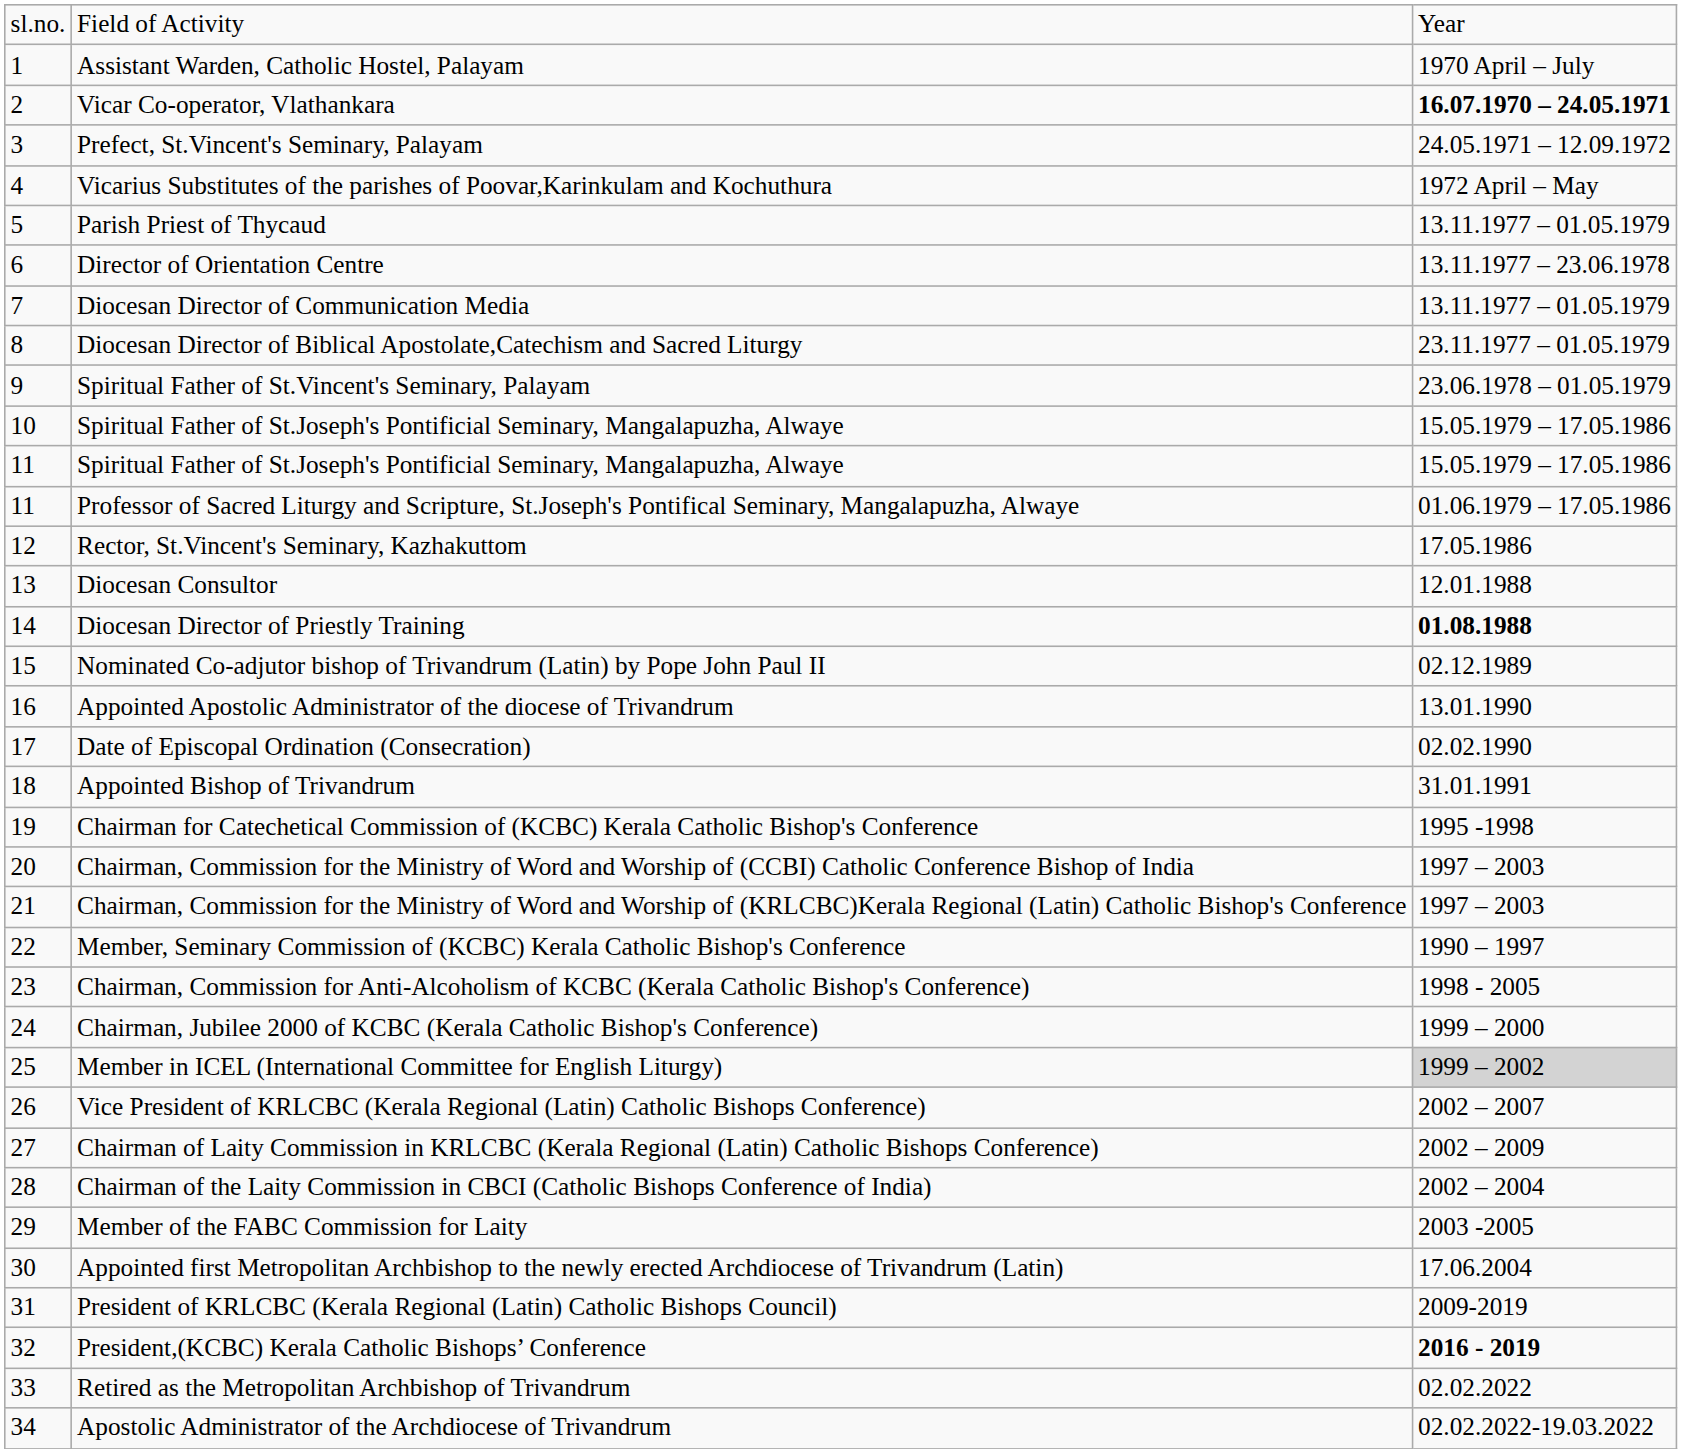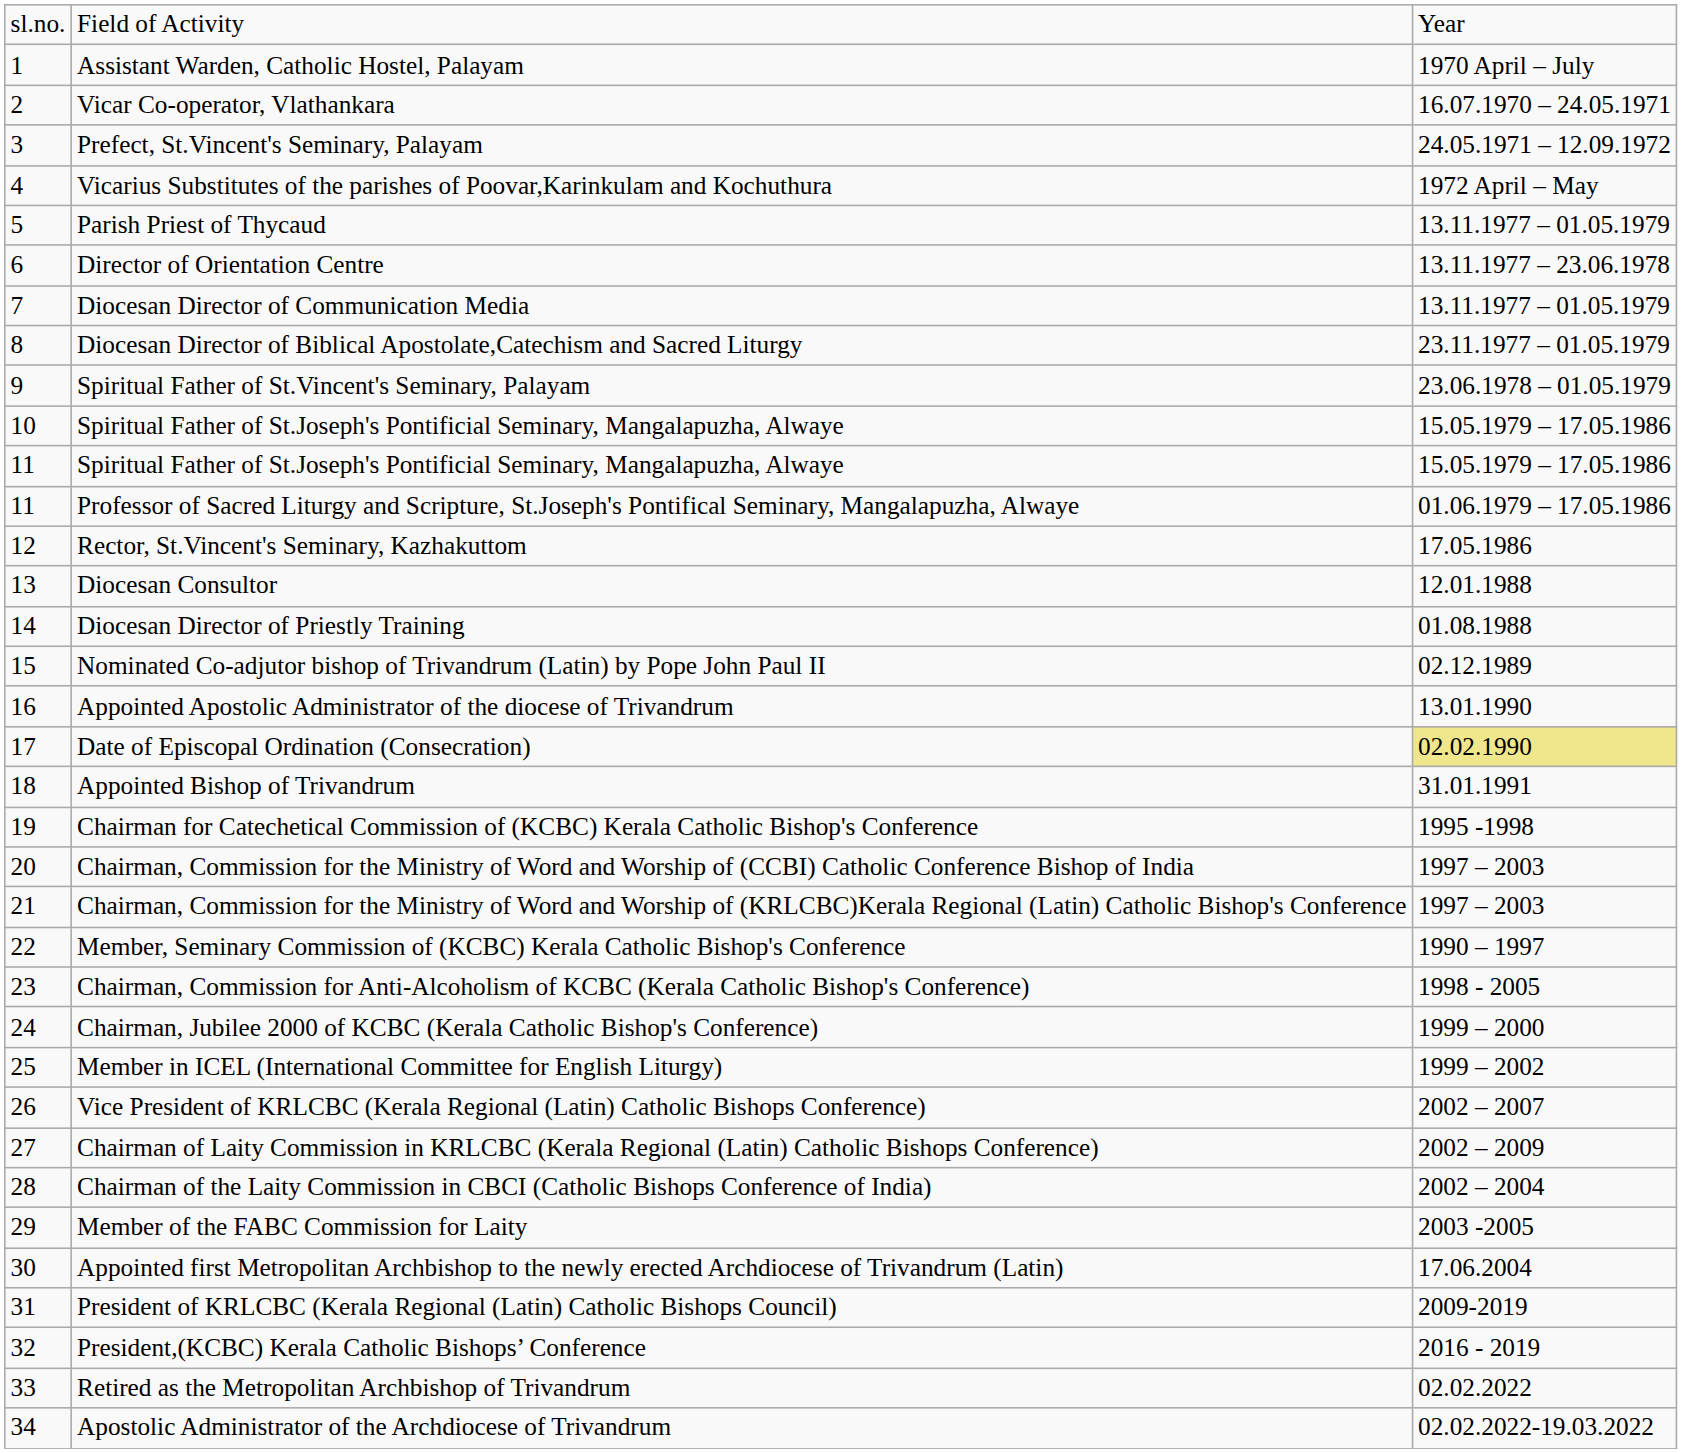(1544, 104) bold -> (1544, 104) normal
(1475, 625) bold -> (1475, 625) normal
(1475, 746) no background -> (1475, 746) khaki background
(1481, 1066) lightgrey background -> (1481, 1066) no background
(1479, 1347) bold -> (1479, 1347) normal
